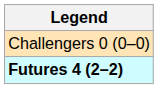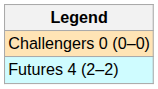(66, 69) bold -> (63, 69) normal
